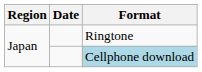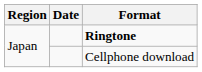(109, 35) normal -> (111, 35) bold
(140, 56) lightblue background -> (140, 56) no background
